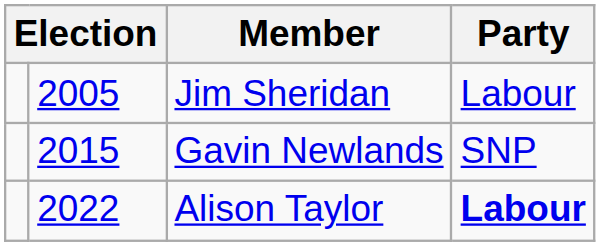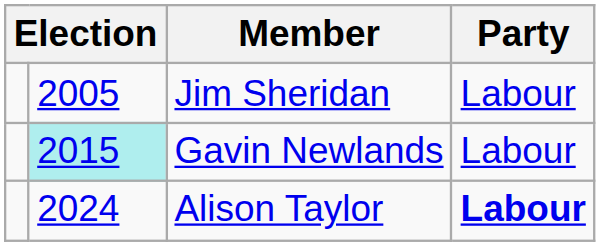(78, 151) no background -> (78, 151) paleturquoise background
(499, 151) SNP -> (518, 151) Labour
(78, 209) 2022 -> (78, 209) 2024
